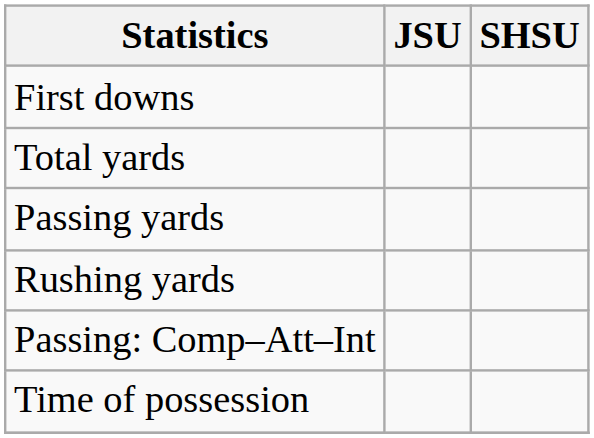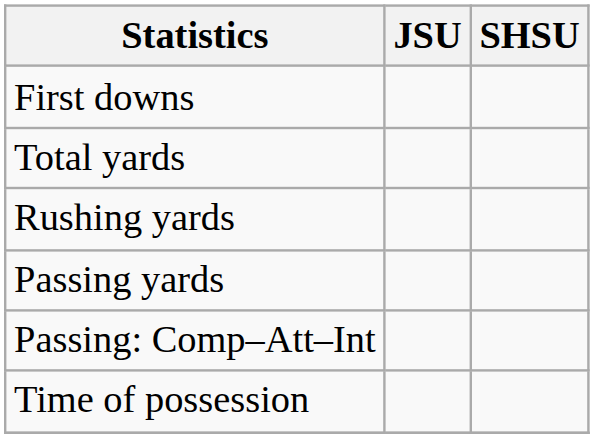rows swapped: (124, 278) <-> (119, 218)
